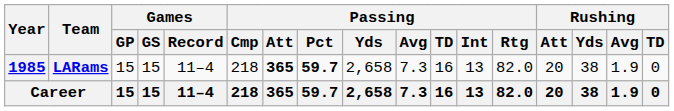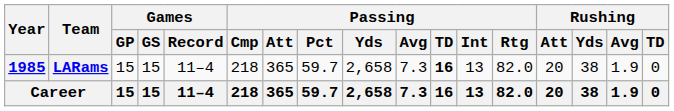(280, 68) bold -> (280, 68) normal
(320, 68) bold -> (320, 68) normal
(444, 68) normal -> (444, 68) bold
